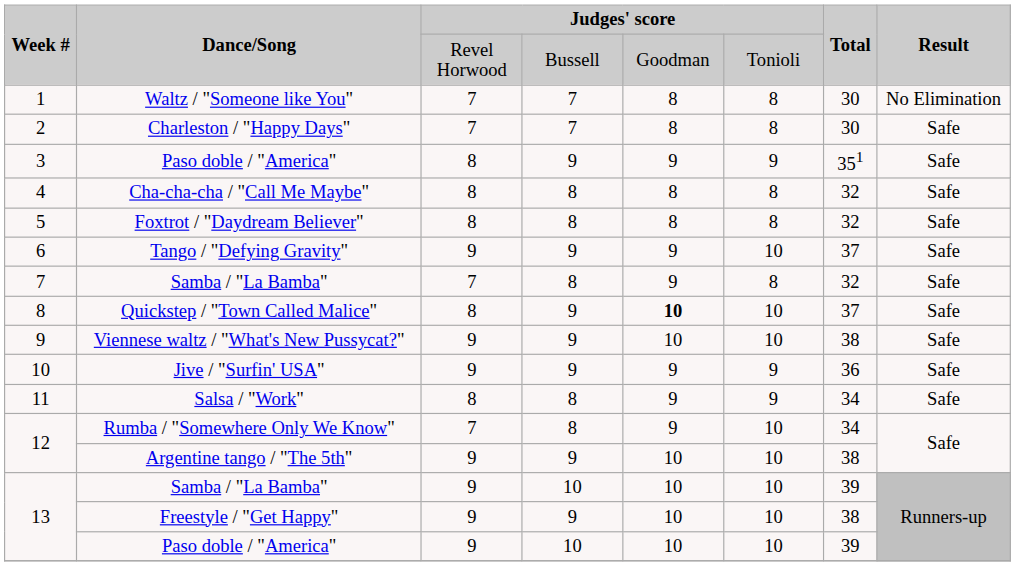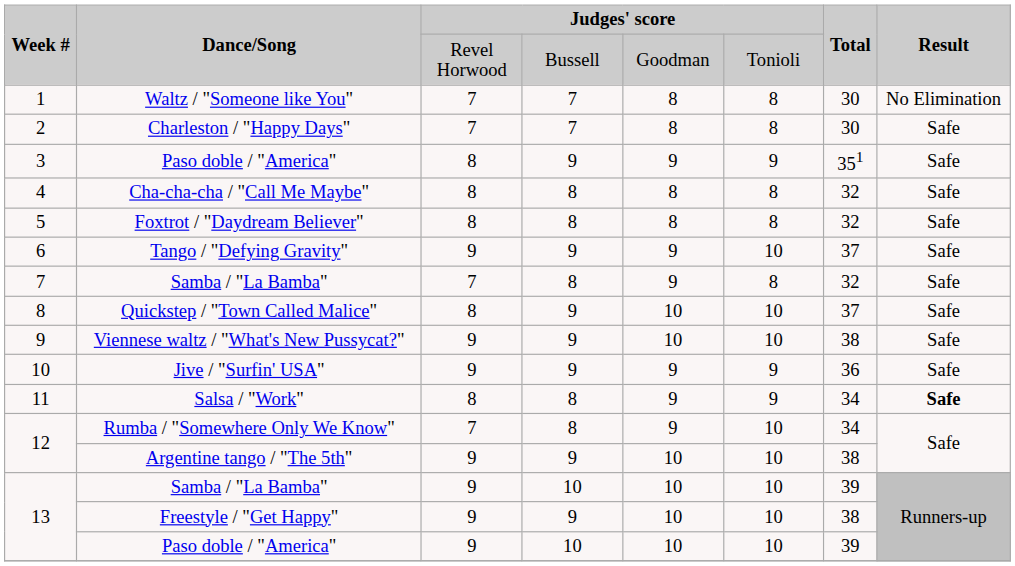(673, 310) bold -> (673, 310) normal
(944, 398) normal -> (944, 398) bold
